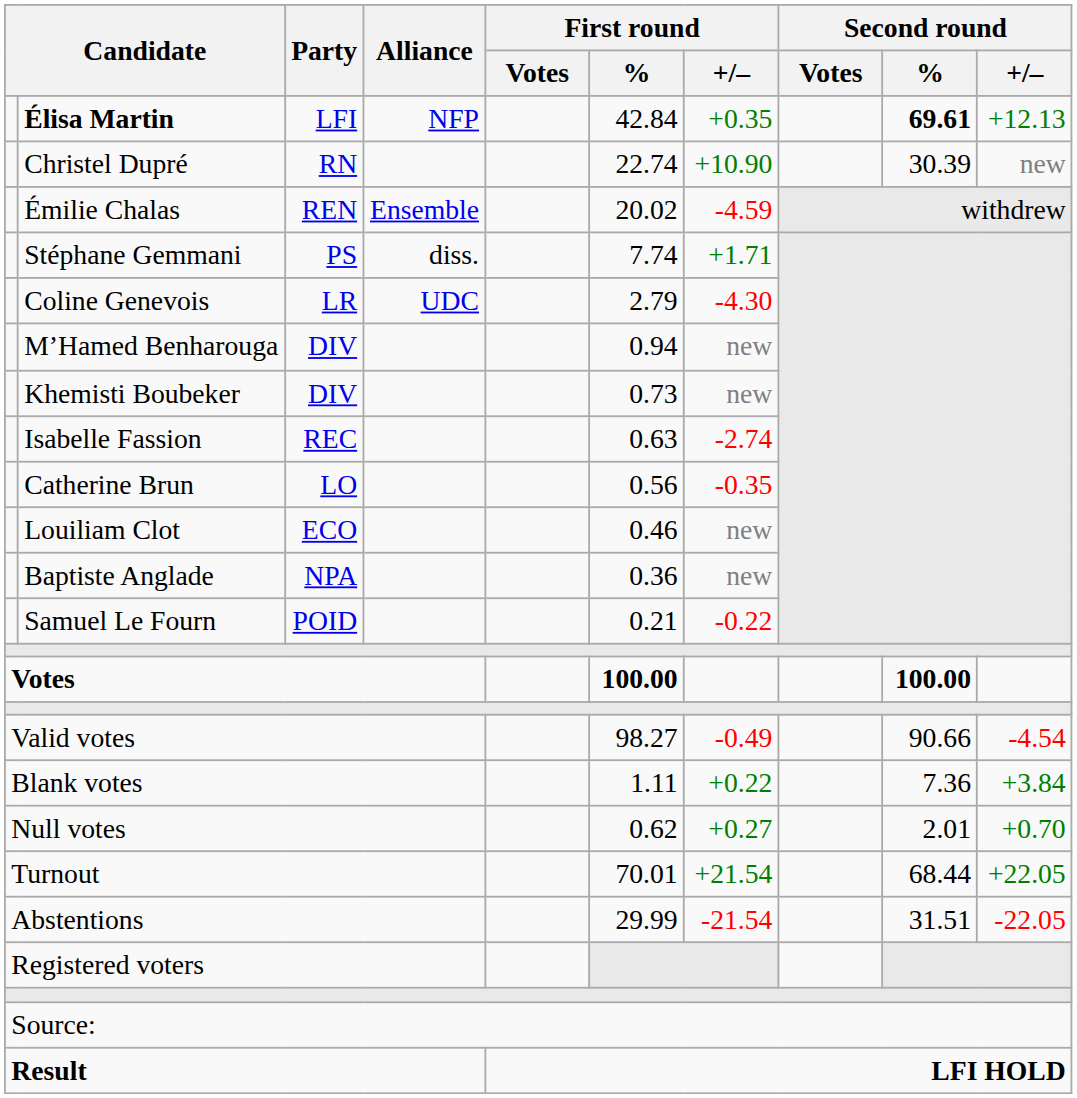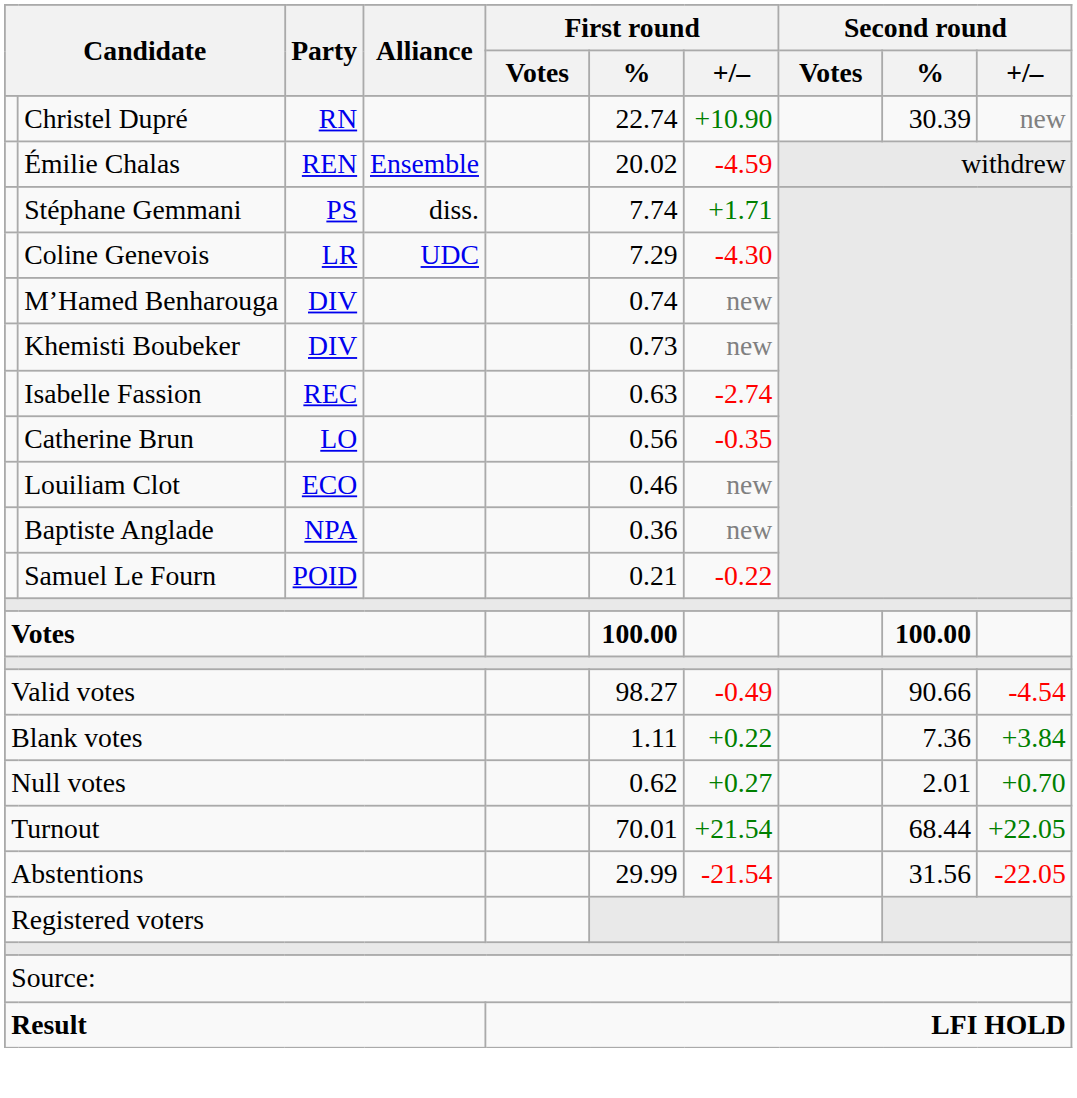- row: (99, 118)
(653, 301) 2.79 -> (653, 255) 7.29
(653, 346) 0.94 -> (653, 301) 0.74
(940, 919) 31.51 -> (940, 874) 31.56
